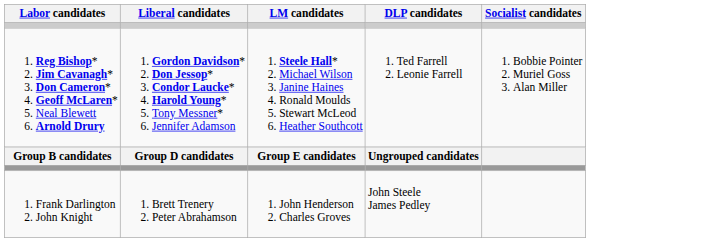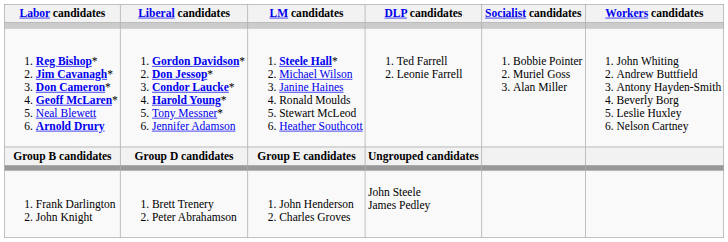+ column: (654, 13)
